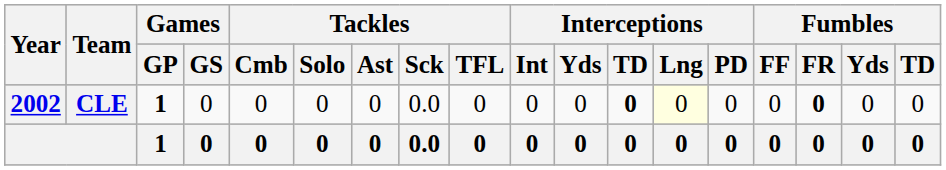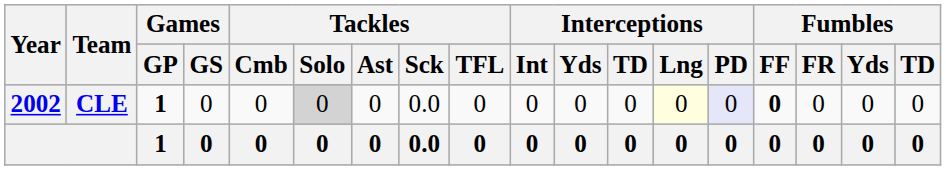(322, 104) no background -> (322, 104) lightgrey background
(630, 104) bold -> (630, 104) normal
(731, 104) no background -> (731, 104) lavender background
(775, 104) normal -> (775, 104) bold
(818, 104) bold -> (818, 104) normal
